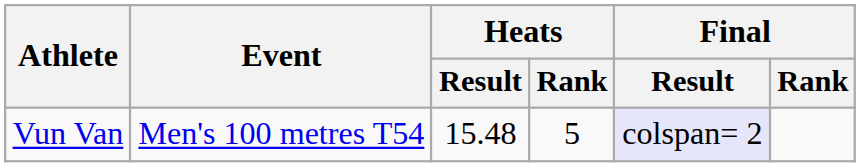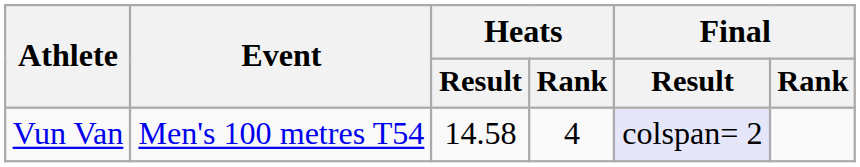(481, 134) 15.48 -> (481, 134) 14.58
(572, 134) 5 -> (572, 134) 4
